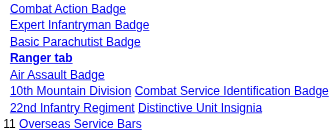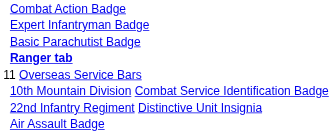(54, 75) Air Assault Badge -> (73, 75) 11 Overseas Service Bars
(73, 124) 11 Overseas Service Bars -> (54, 124) Air Assault Badge
